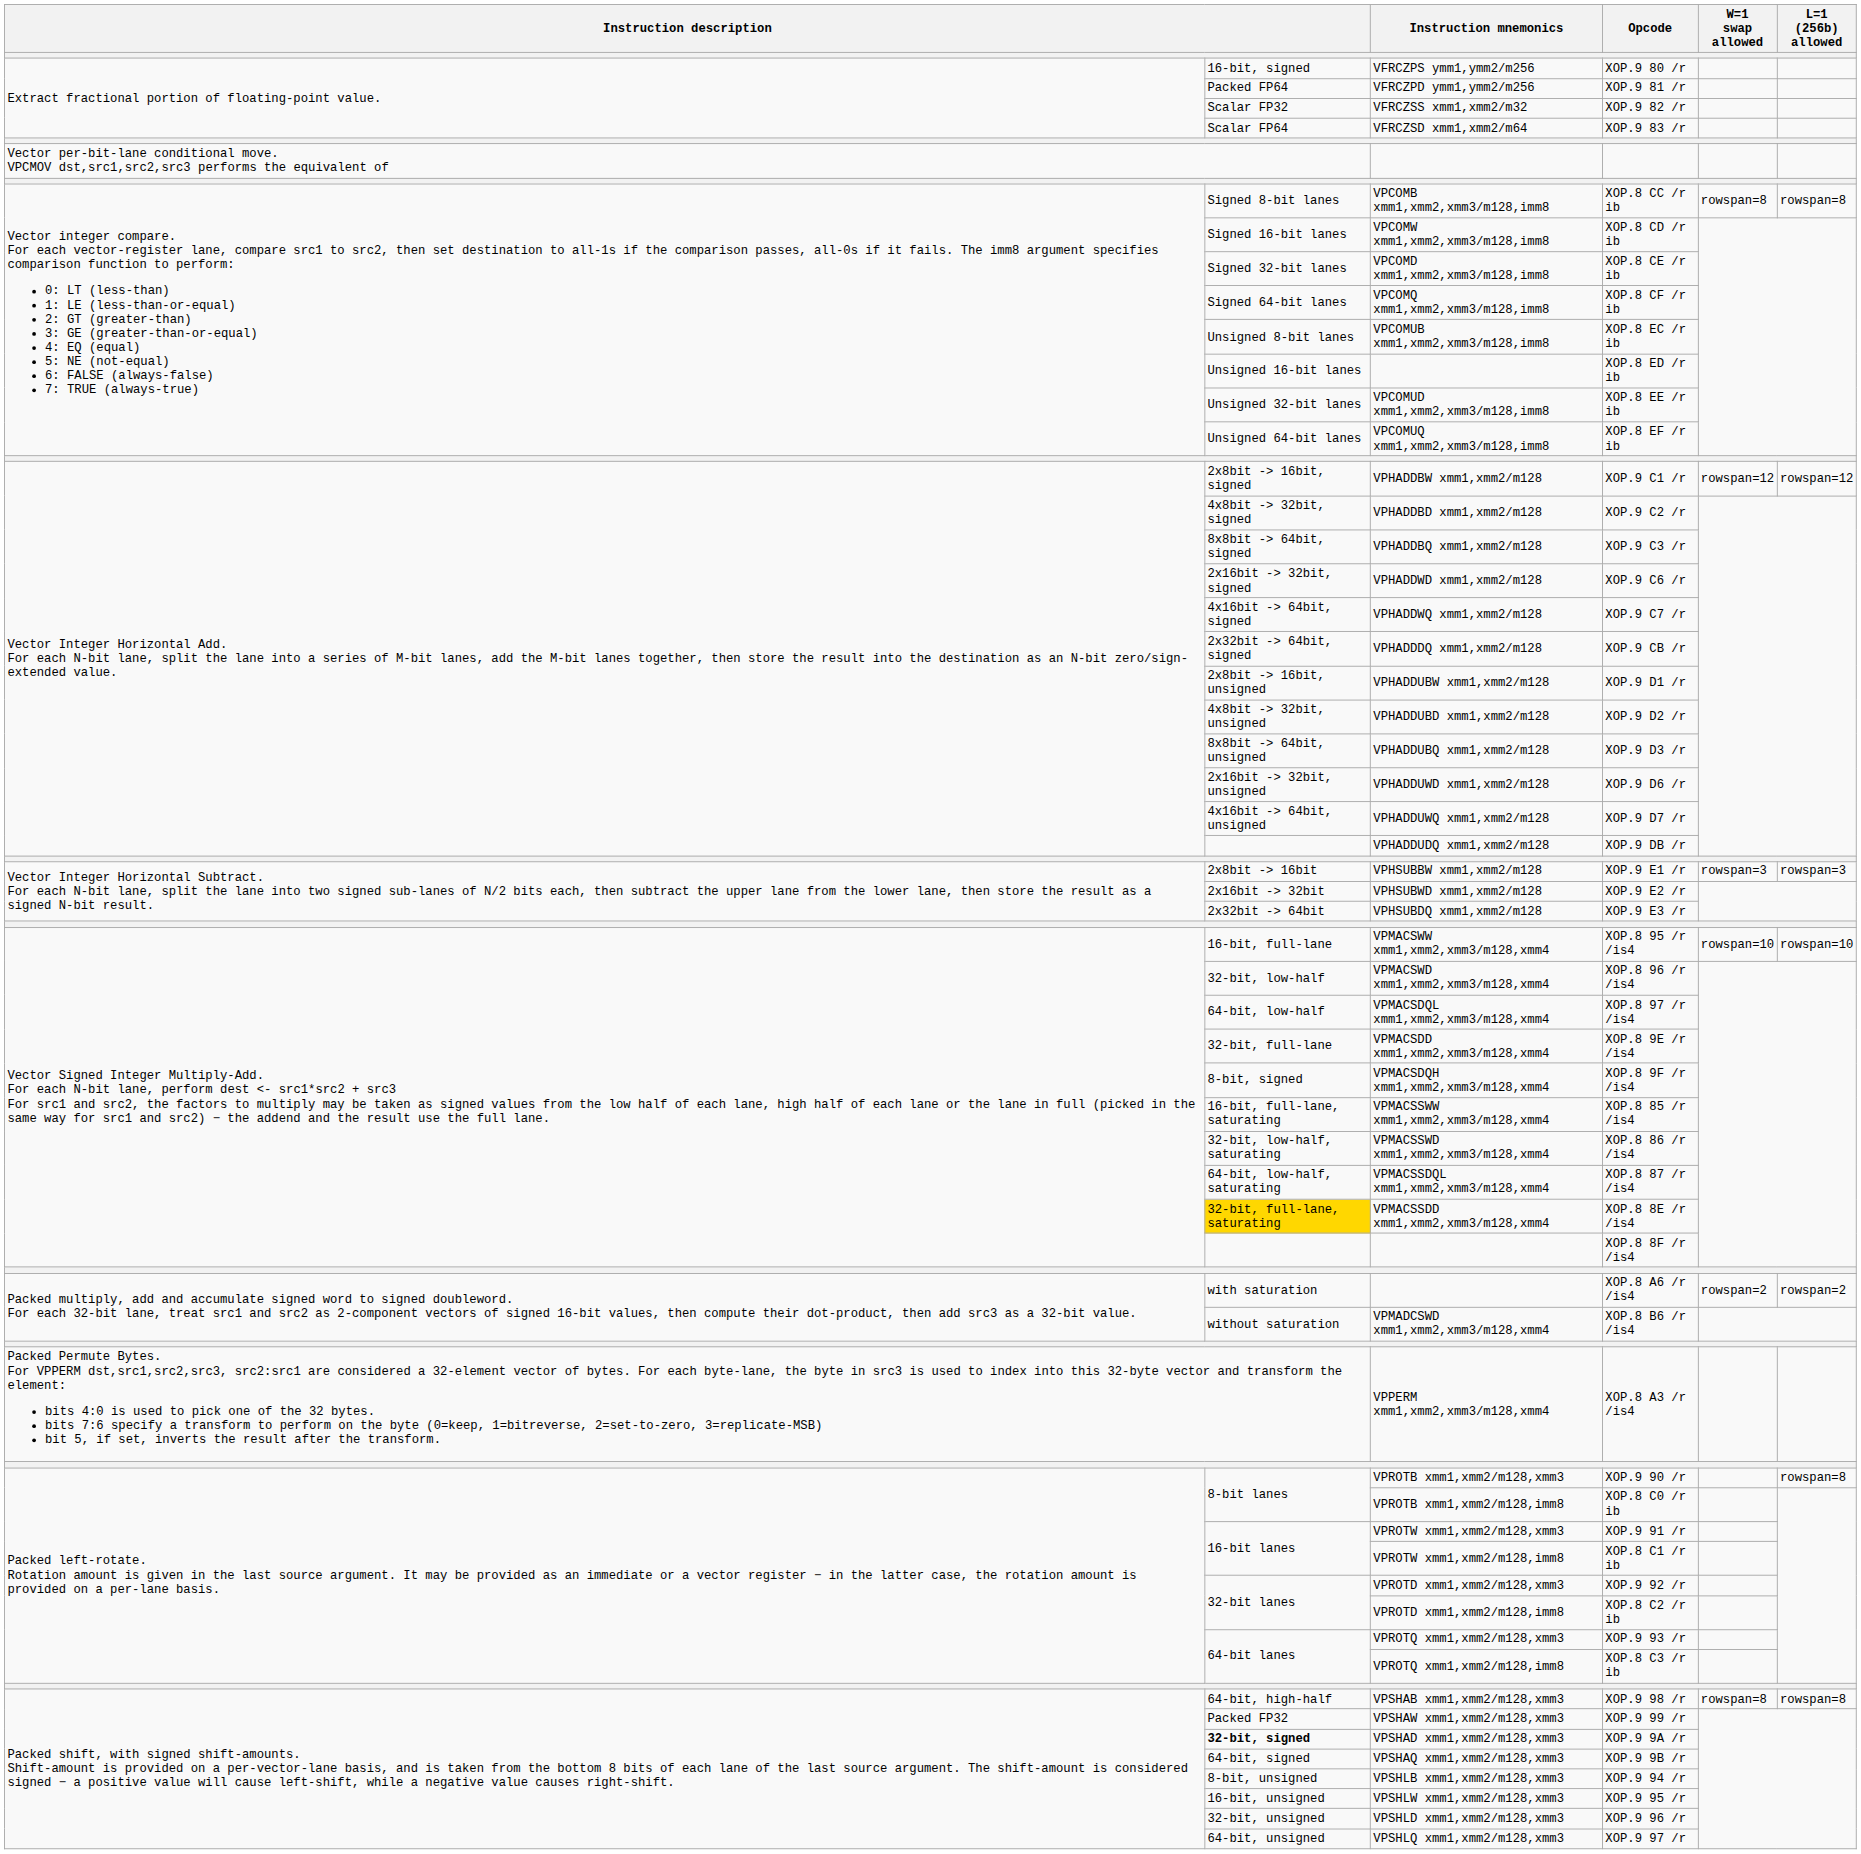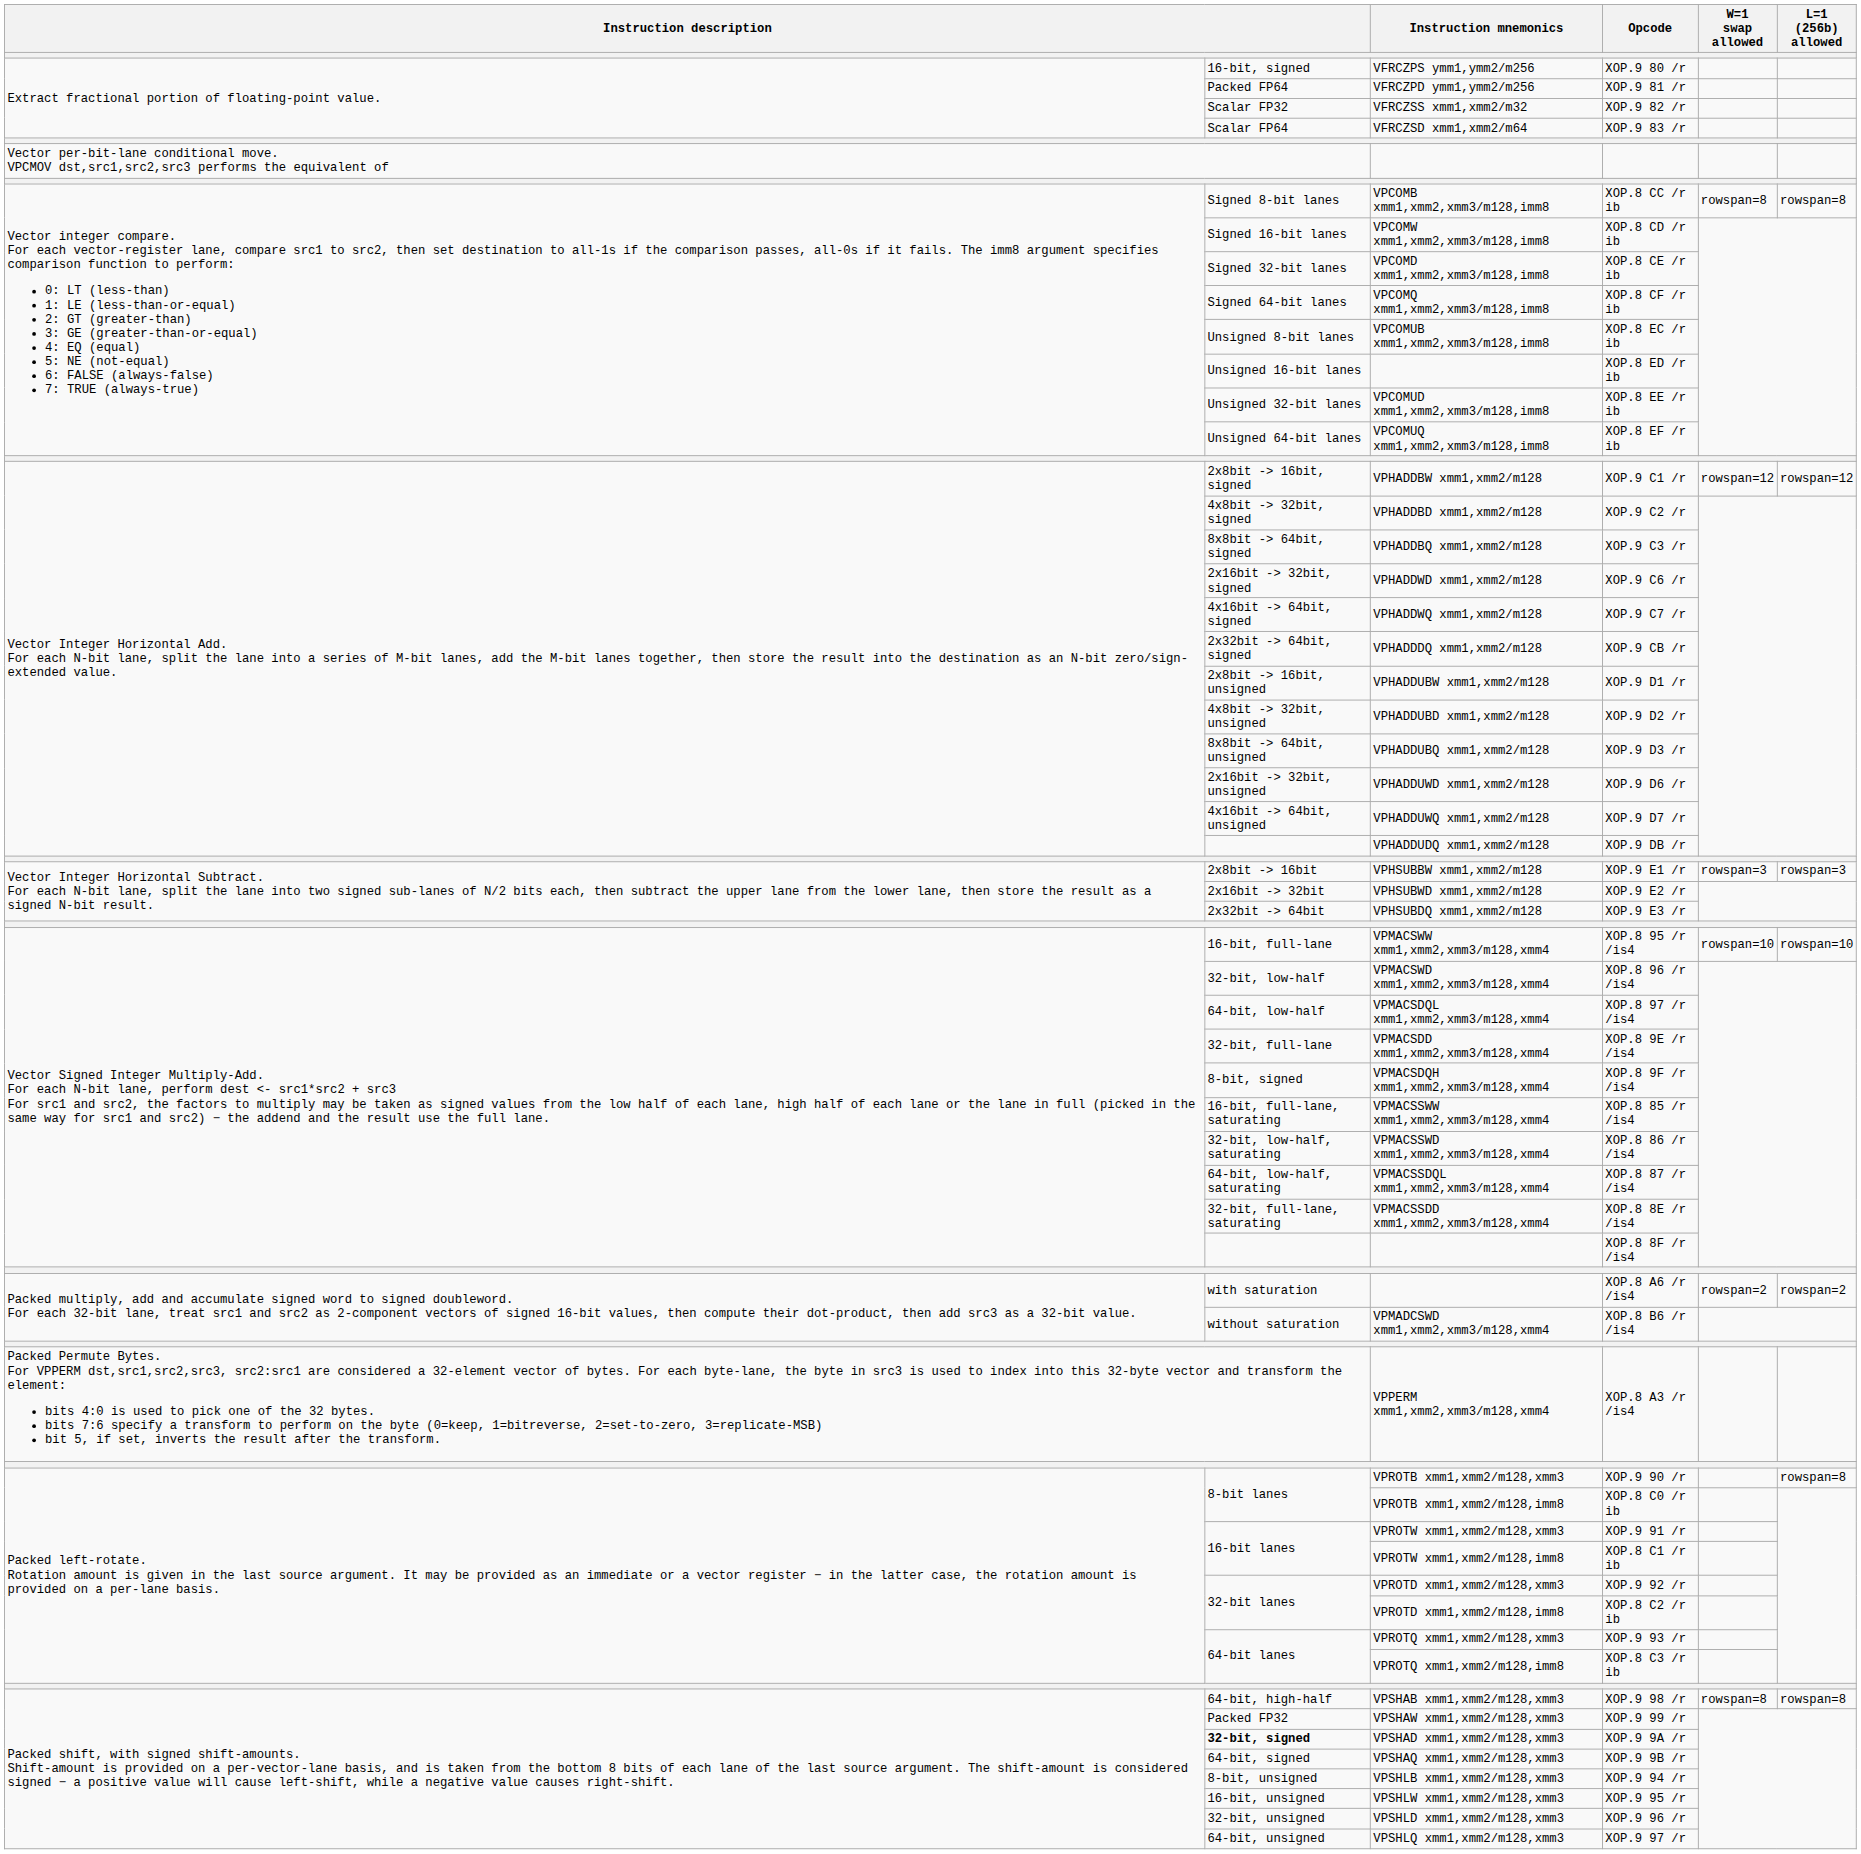(1273, 1216) gold background -> (1273, 1216) no background
